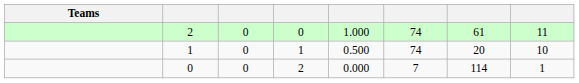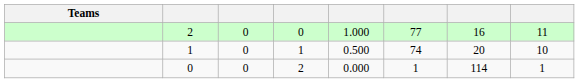(416, 31) 74 -> (416, 31) 77
(479, 31) 61 -> (479, 31) 16
(416, 68) 7 -> (416, 68) 1
